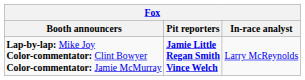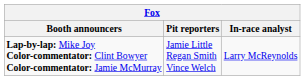(193, 56) bold -> (191, 56) normal
